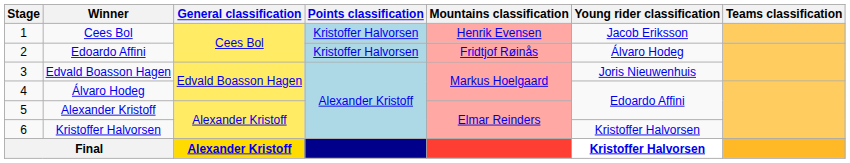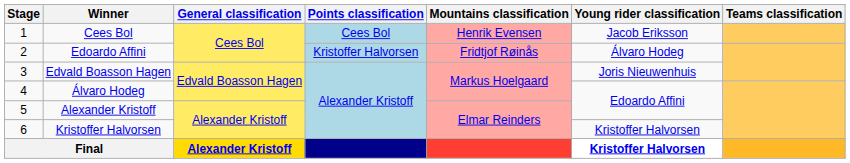(366, 34) Kristoffer Halvorsen -> (366, 34) Cees Bol
